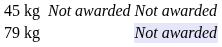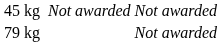(176, 32) lavender background -> (176, 32) no background
